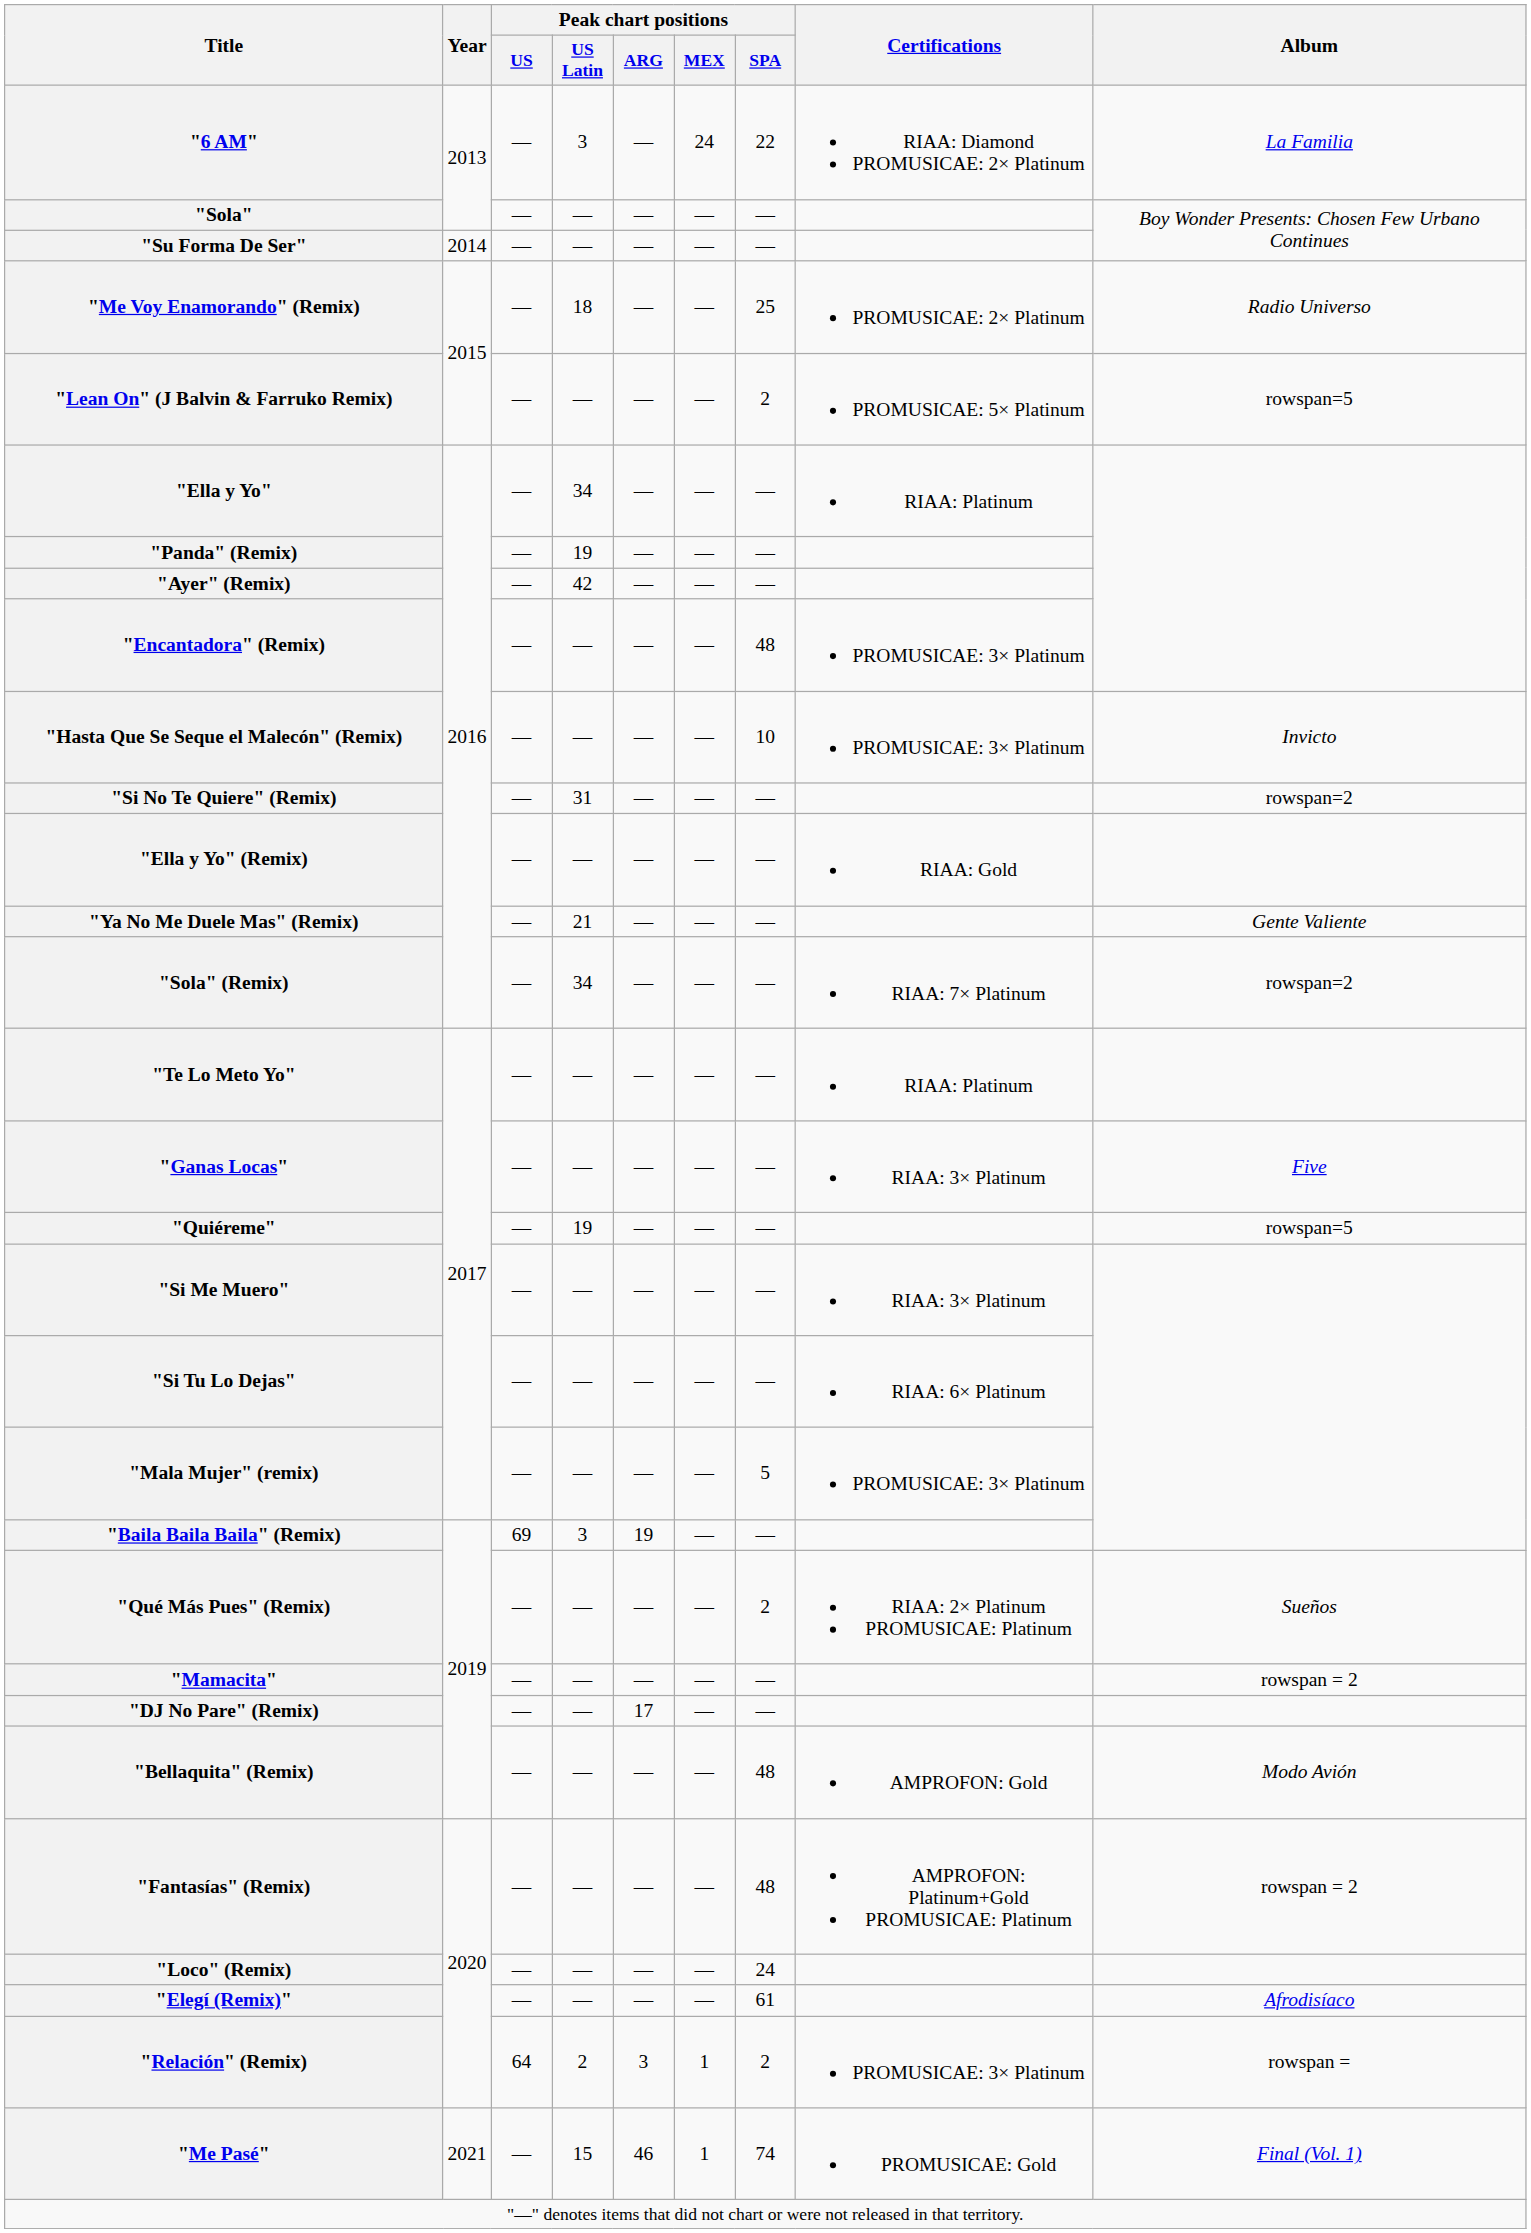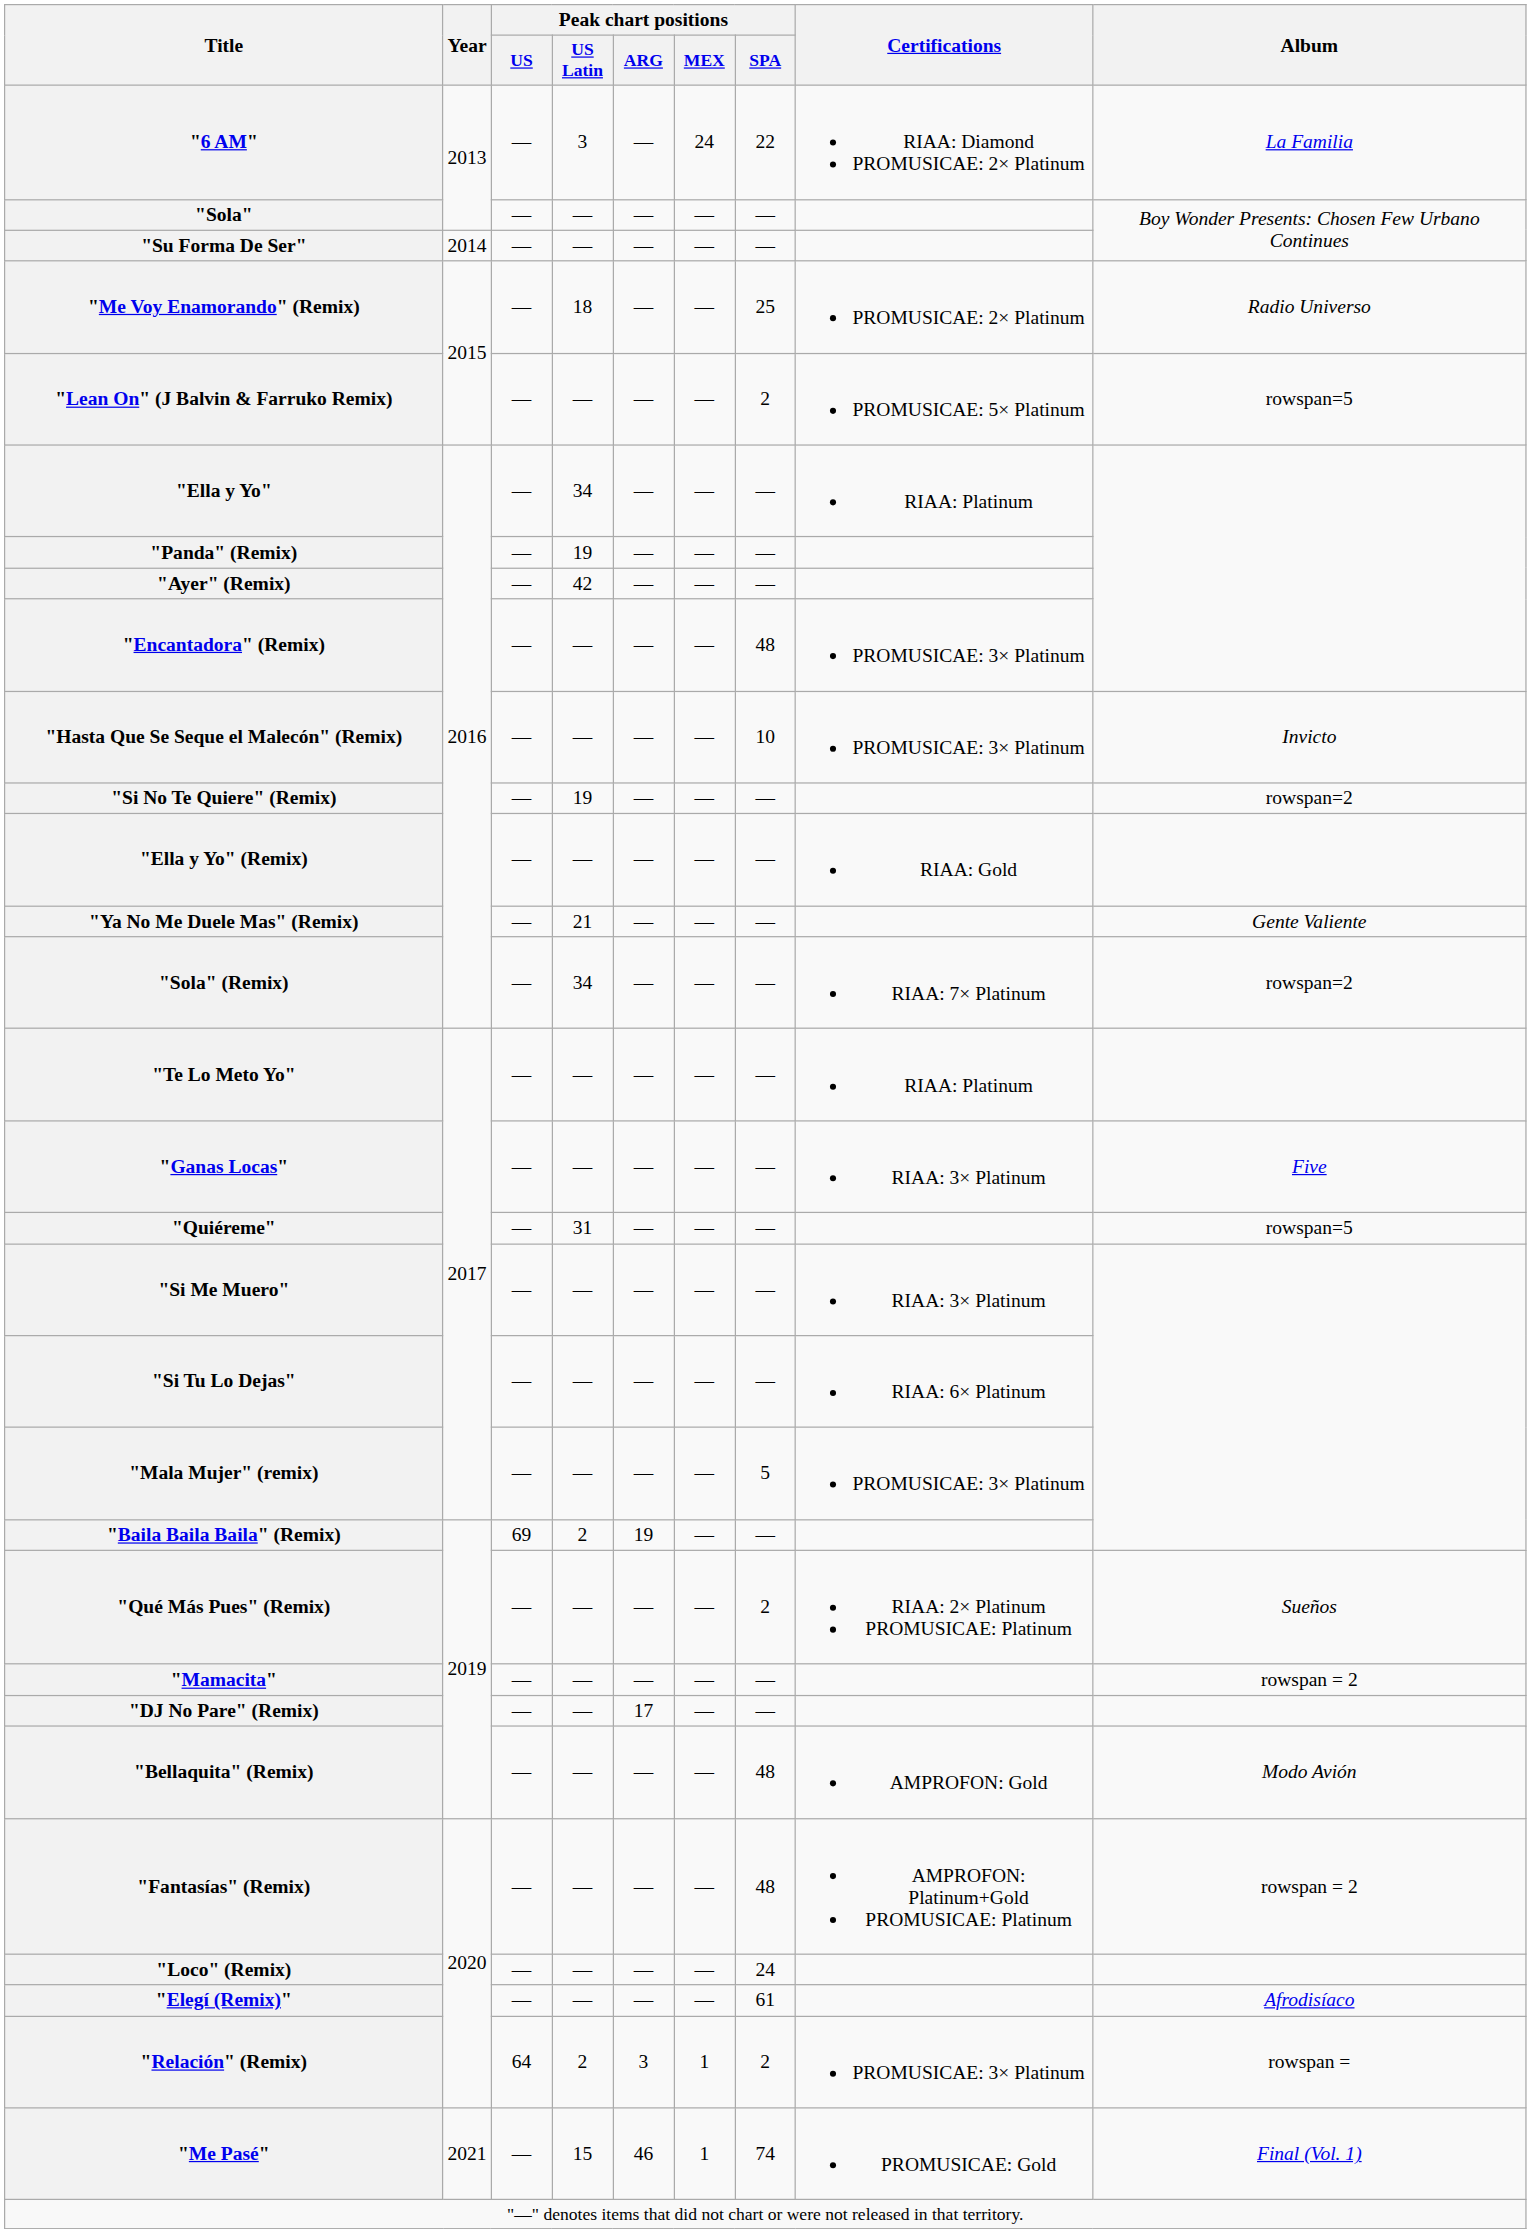(582, 798) 31 -> (582, 798) 19
(582, 1227) 19 -> (582, 1227) 31
(582, 1534) 3 -> (582, 1534) 2
